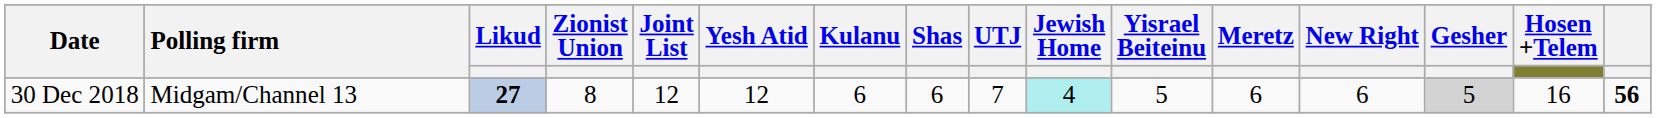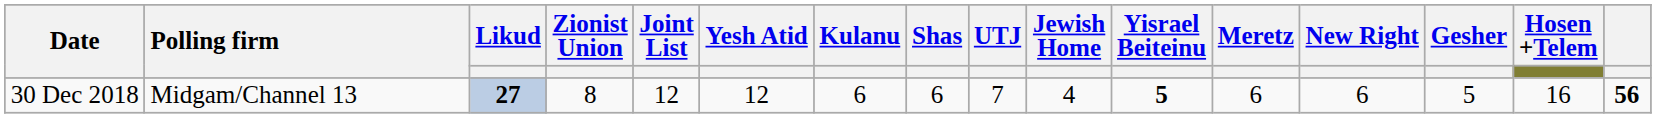(1069, 96) paleturquoise background -> (1069, 96) no background
(1162, 96) normal -> (1162, 96) bold
(1469, 96) lightgrey background -> (1469, 96) no background
